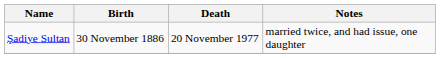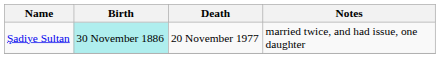(120, 37) no background -> (120, 37) paleturquoise background
